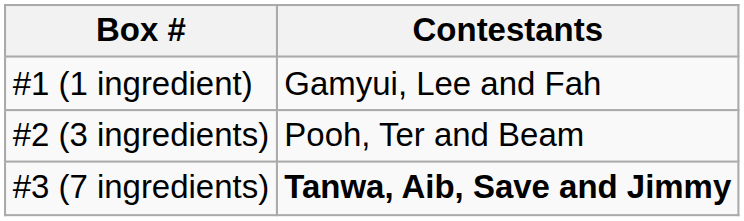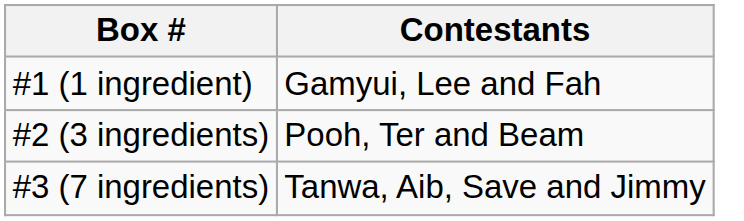(508, 187) bold -> (495, 187) normal
